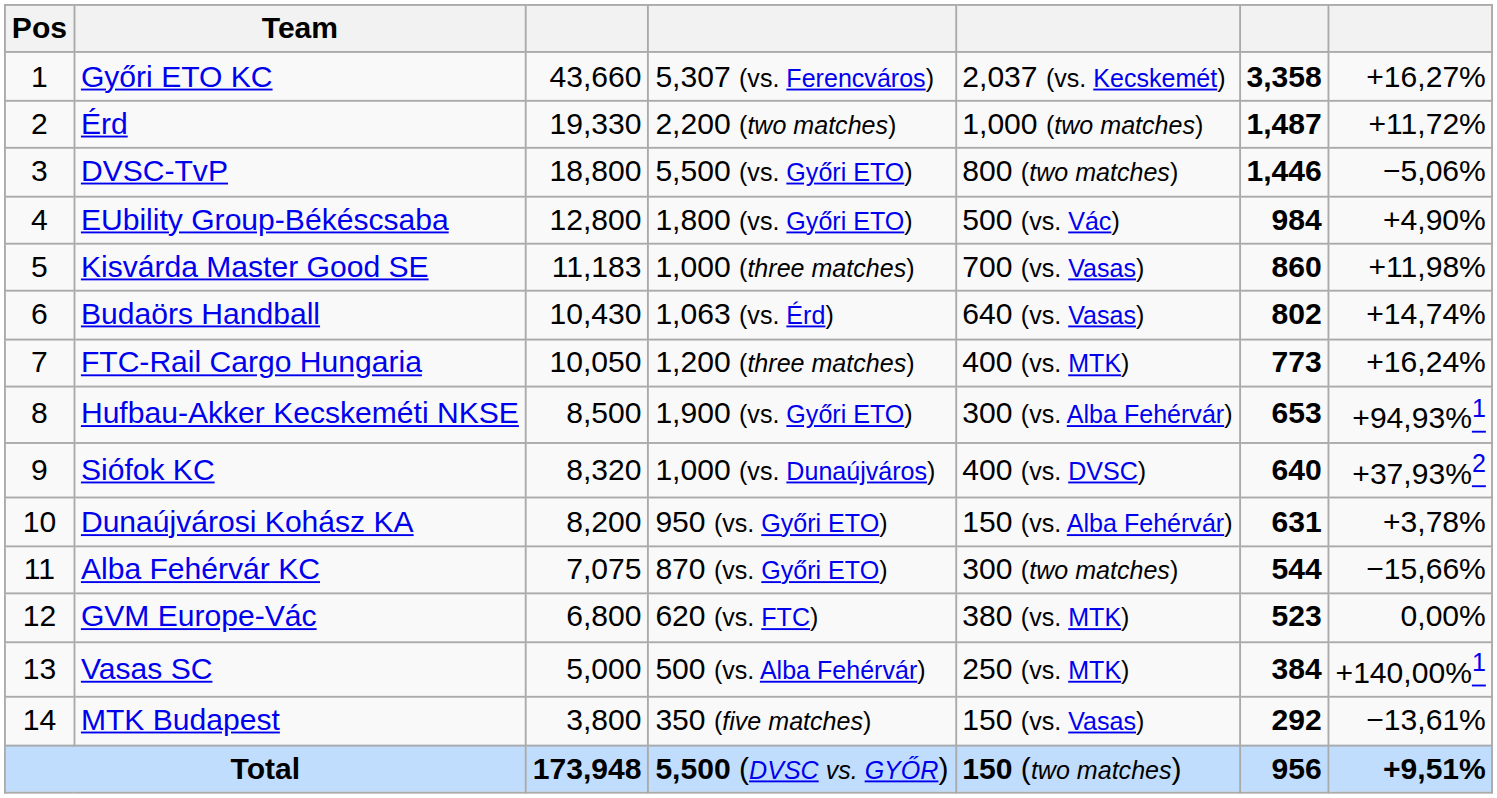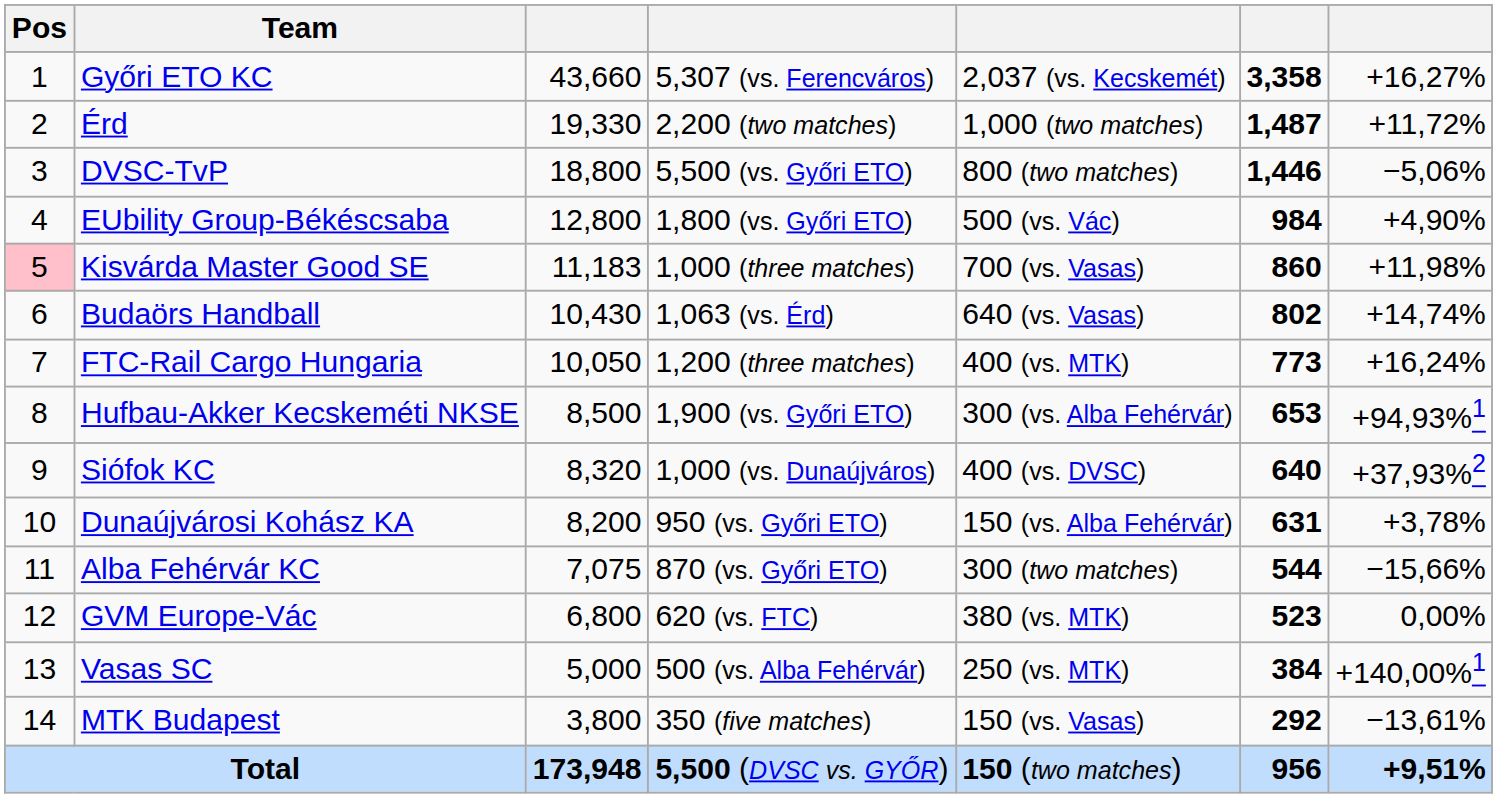(39, 266) no background -> (39, 266) pink background
